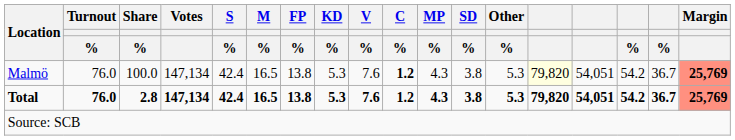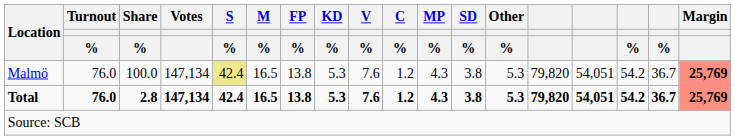(231, 73) no background -> (231, 73) khaki background
(405, 73) bold -> (405, 73) normal
(550, 73) lightyellow background -> (550, 73) no background
